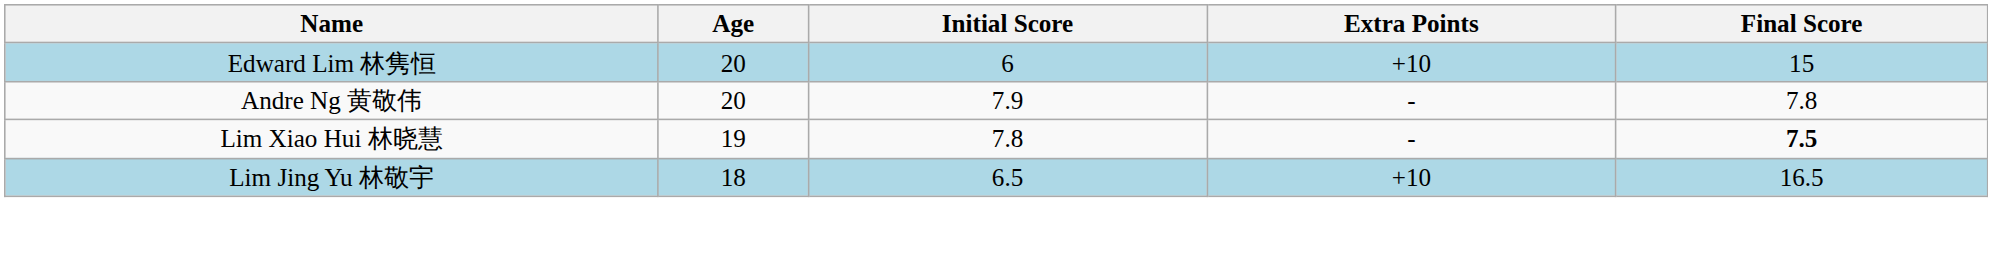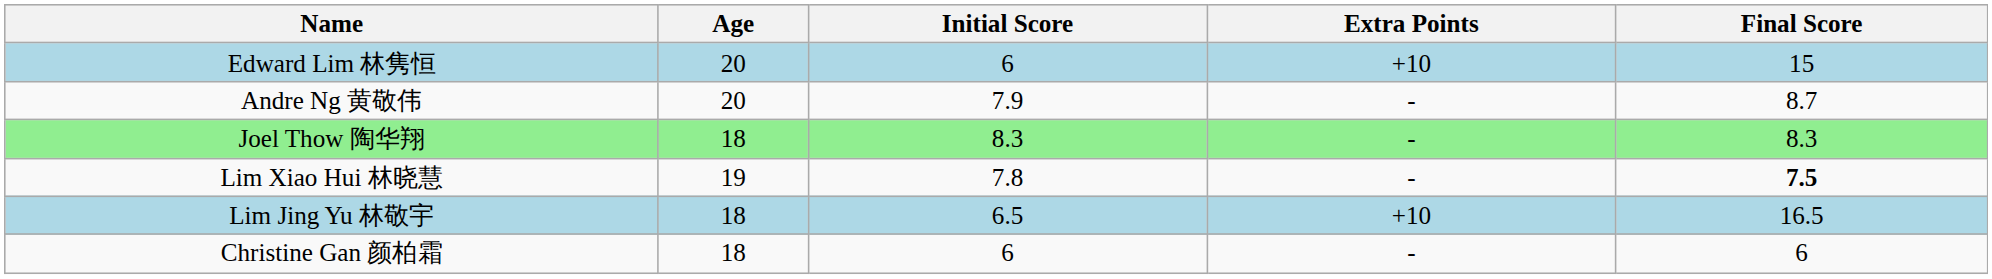(1802, 100) 7.8 -> (1802, 100) 8.7
+ row: (332, 139)
+ row: (332, 254)
